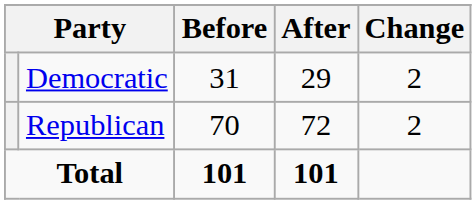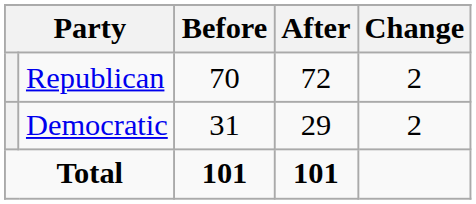rows swapped: (95, 125) <-> (97, 76)
